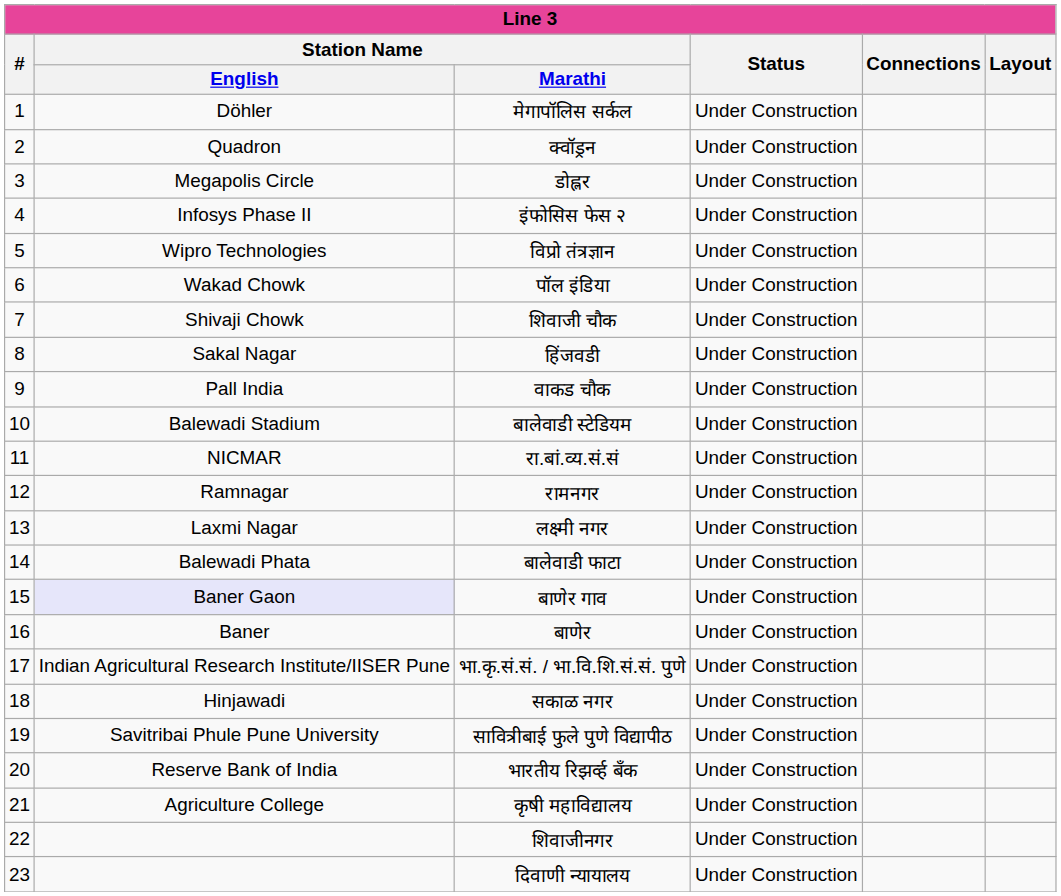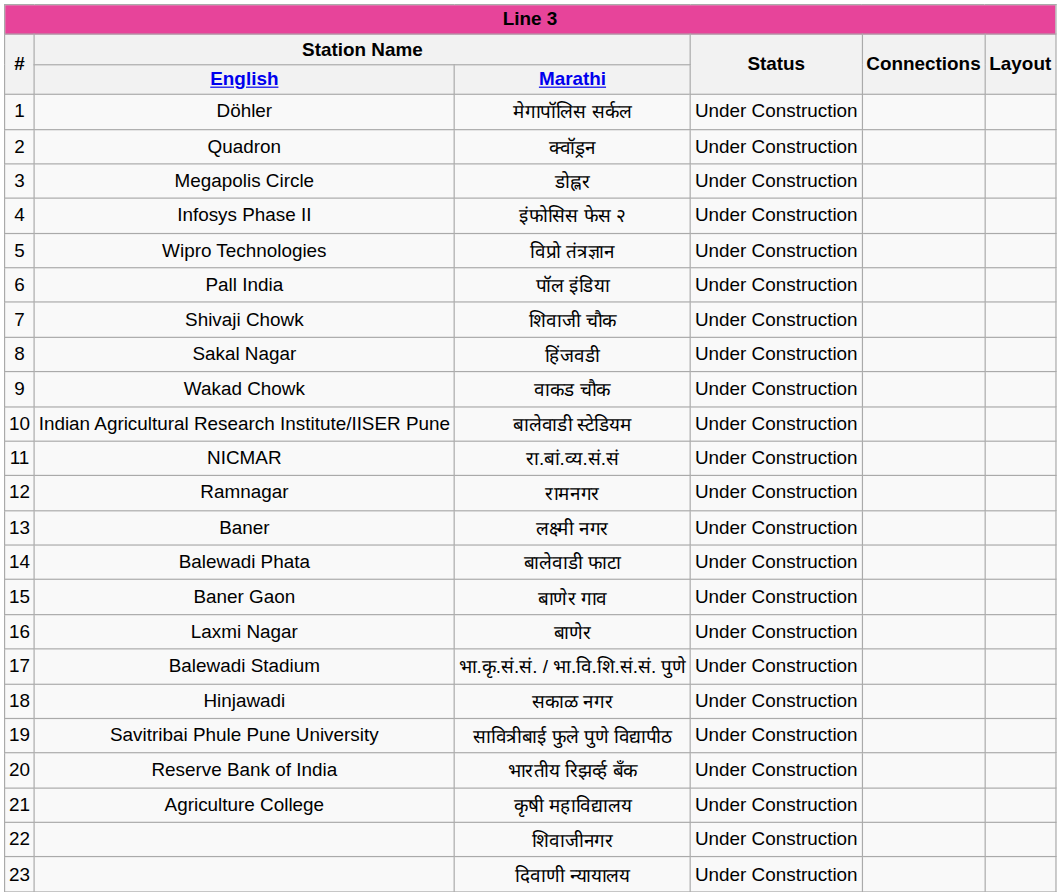(244, 284) Wakad Chowk -> (244, 284) Pall India
(244, 388) Pall India -> (244, 388) Wakad Chowk
(244, 423) Balewadi Stadium -> (244, 423) Indian Agricultural Research Institute/IISER Pune
(244, 527) Laxmi Nagar -> (244, 527) Baner
(244, 596) lavender background -> (244, 596) no background
(244, 631) Baner -> (244, 631) Laxmi Nagar
(244, 666) Indian Agricultural Research Institute/IISER Pune -> (244, 666) Balewadi Stadium
